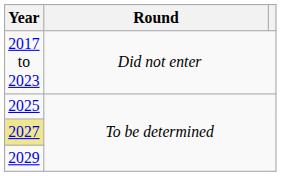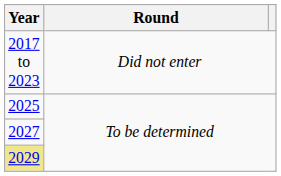(24, 132) khaki background -> (24, 132) no background
(24, 158) no background -> (24, 158) khaki background
